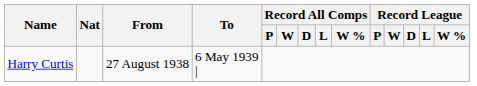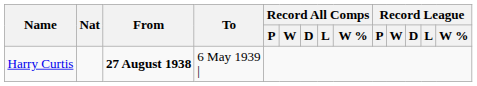(147, 63) normal -> (149, 63) bold
